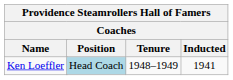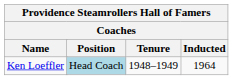(204, 65) 1941 -> (204, 65) 1964
